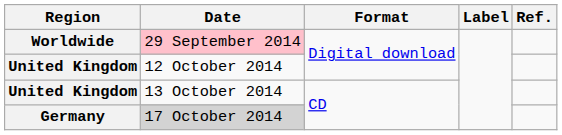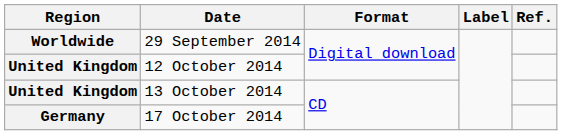(223, 42) pink background -> (223, 42) no background
(213, 117) lightgrey background -> (213, 117) no background
